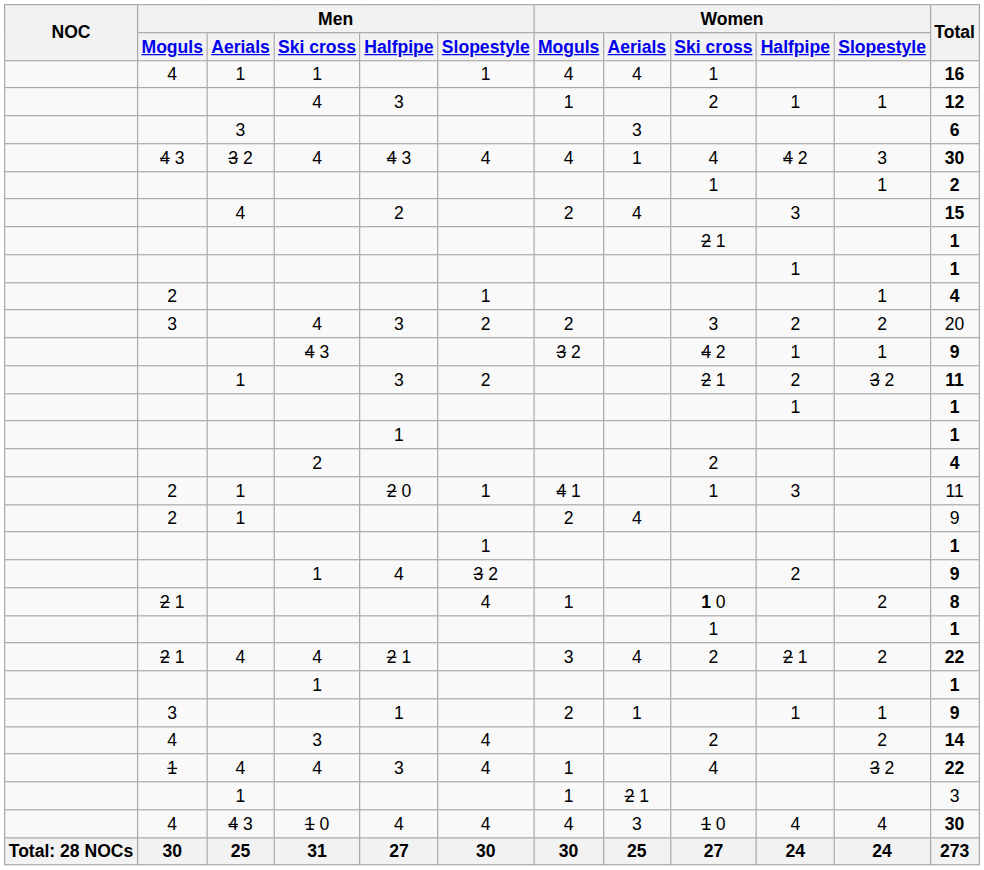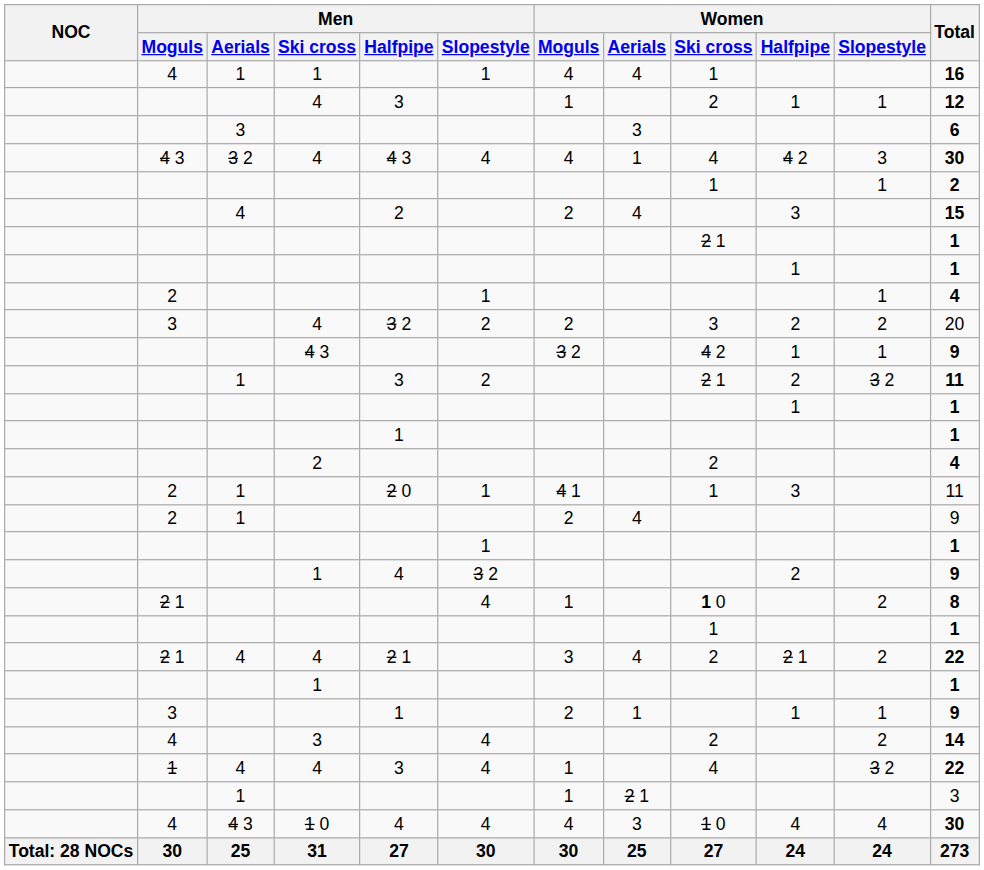(399, 324) 3 -> (399, 324) 3 2
